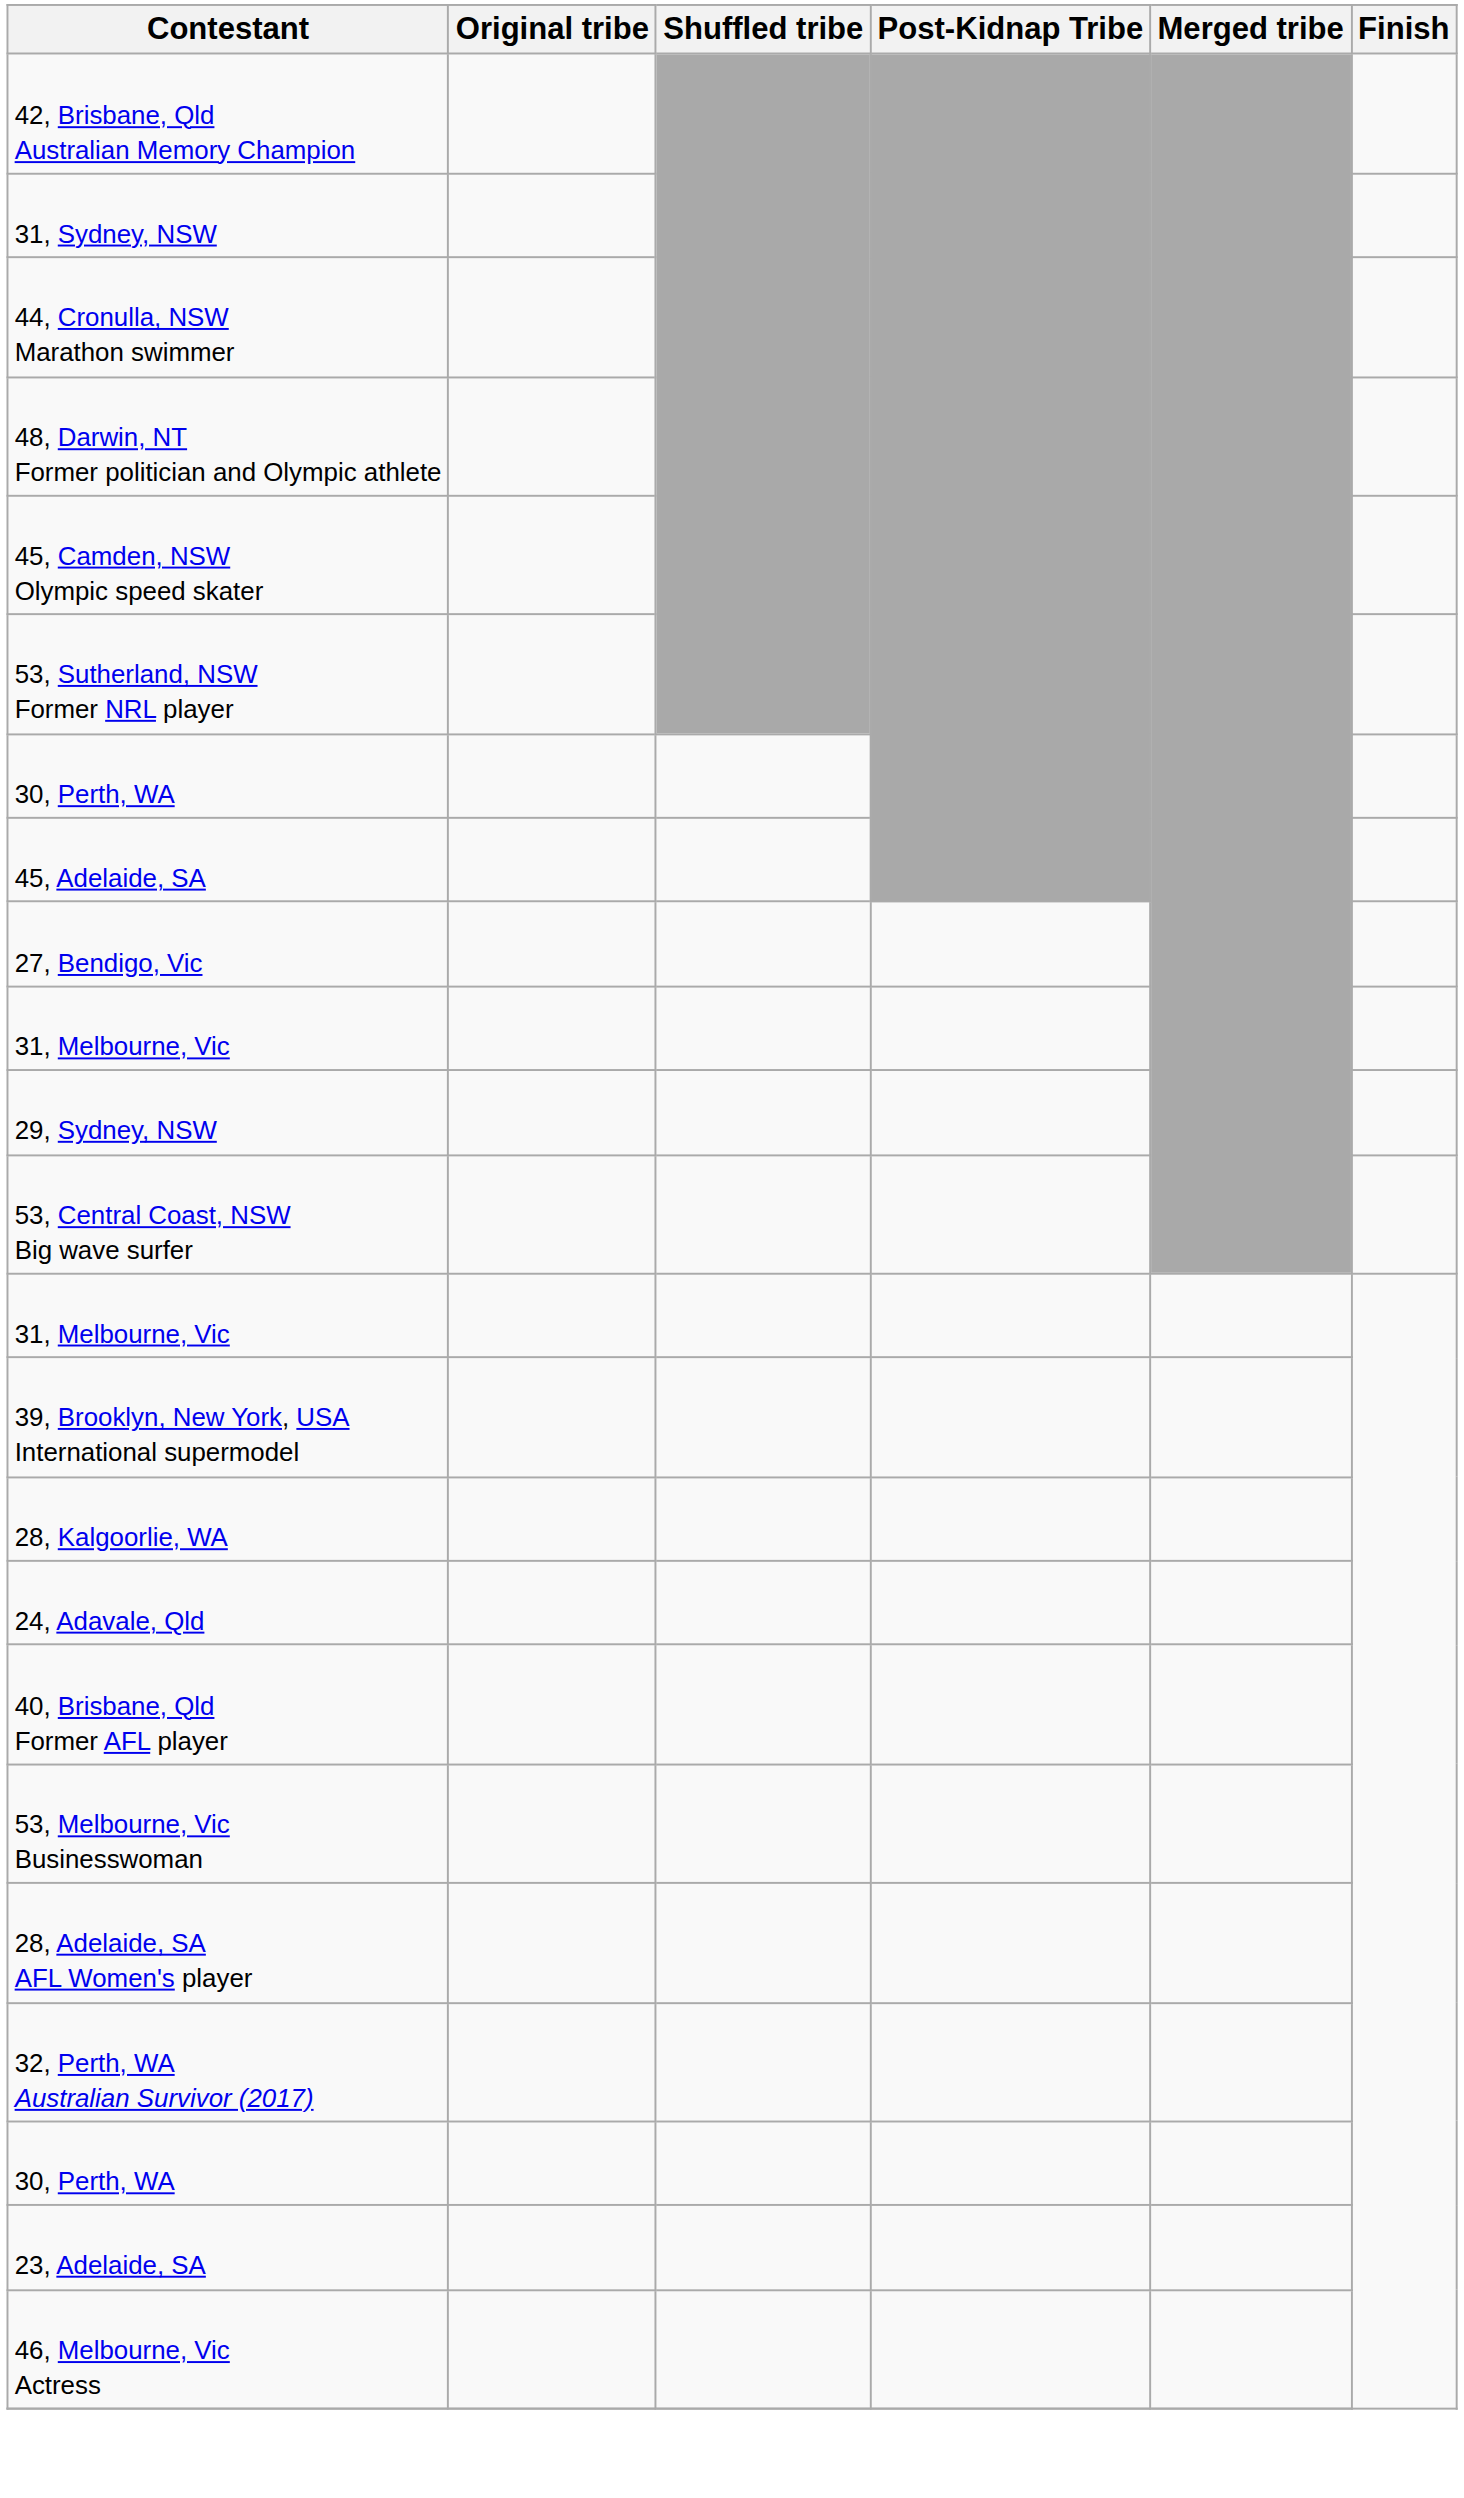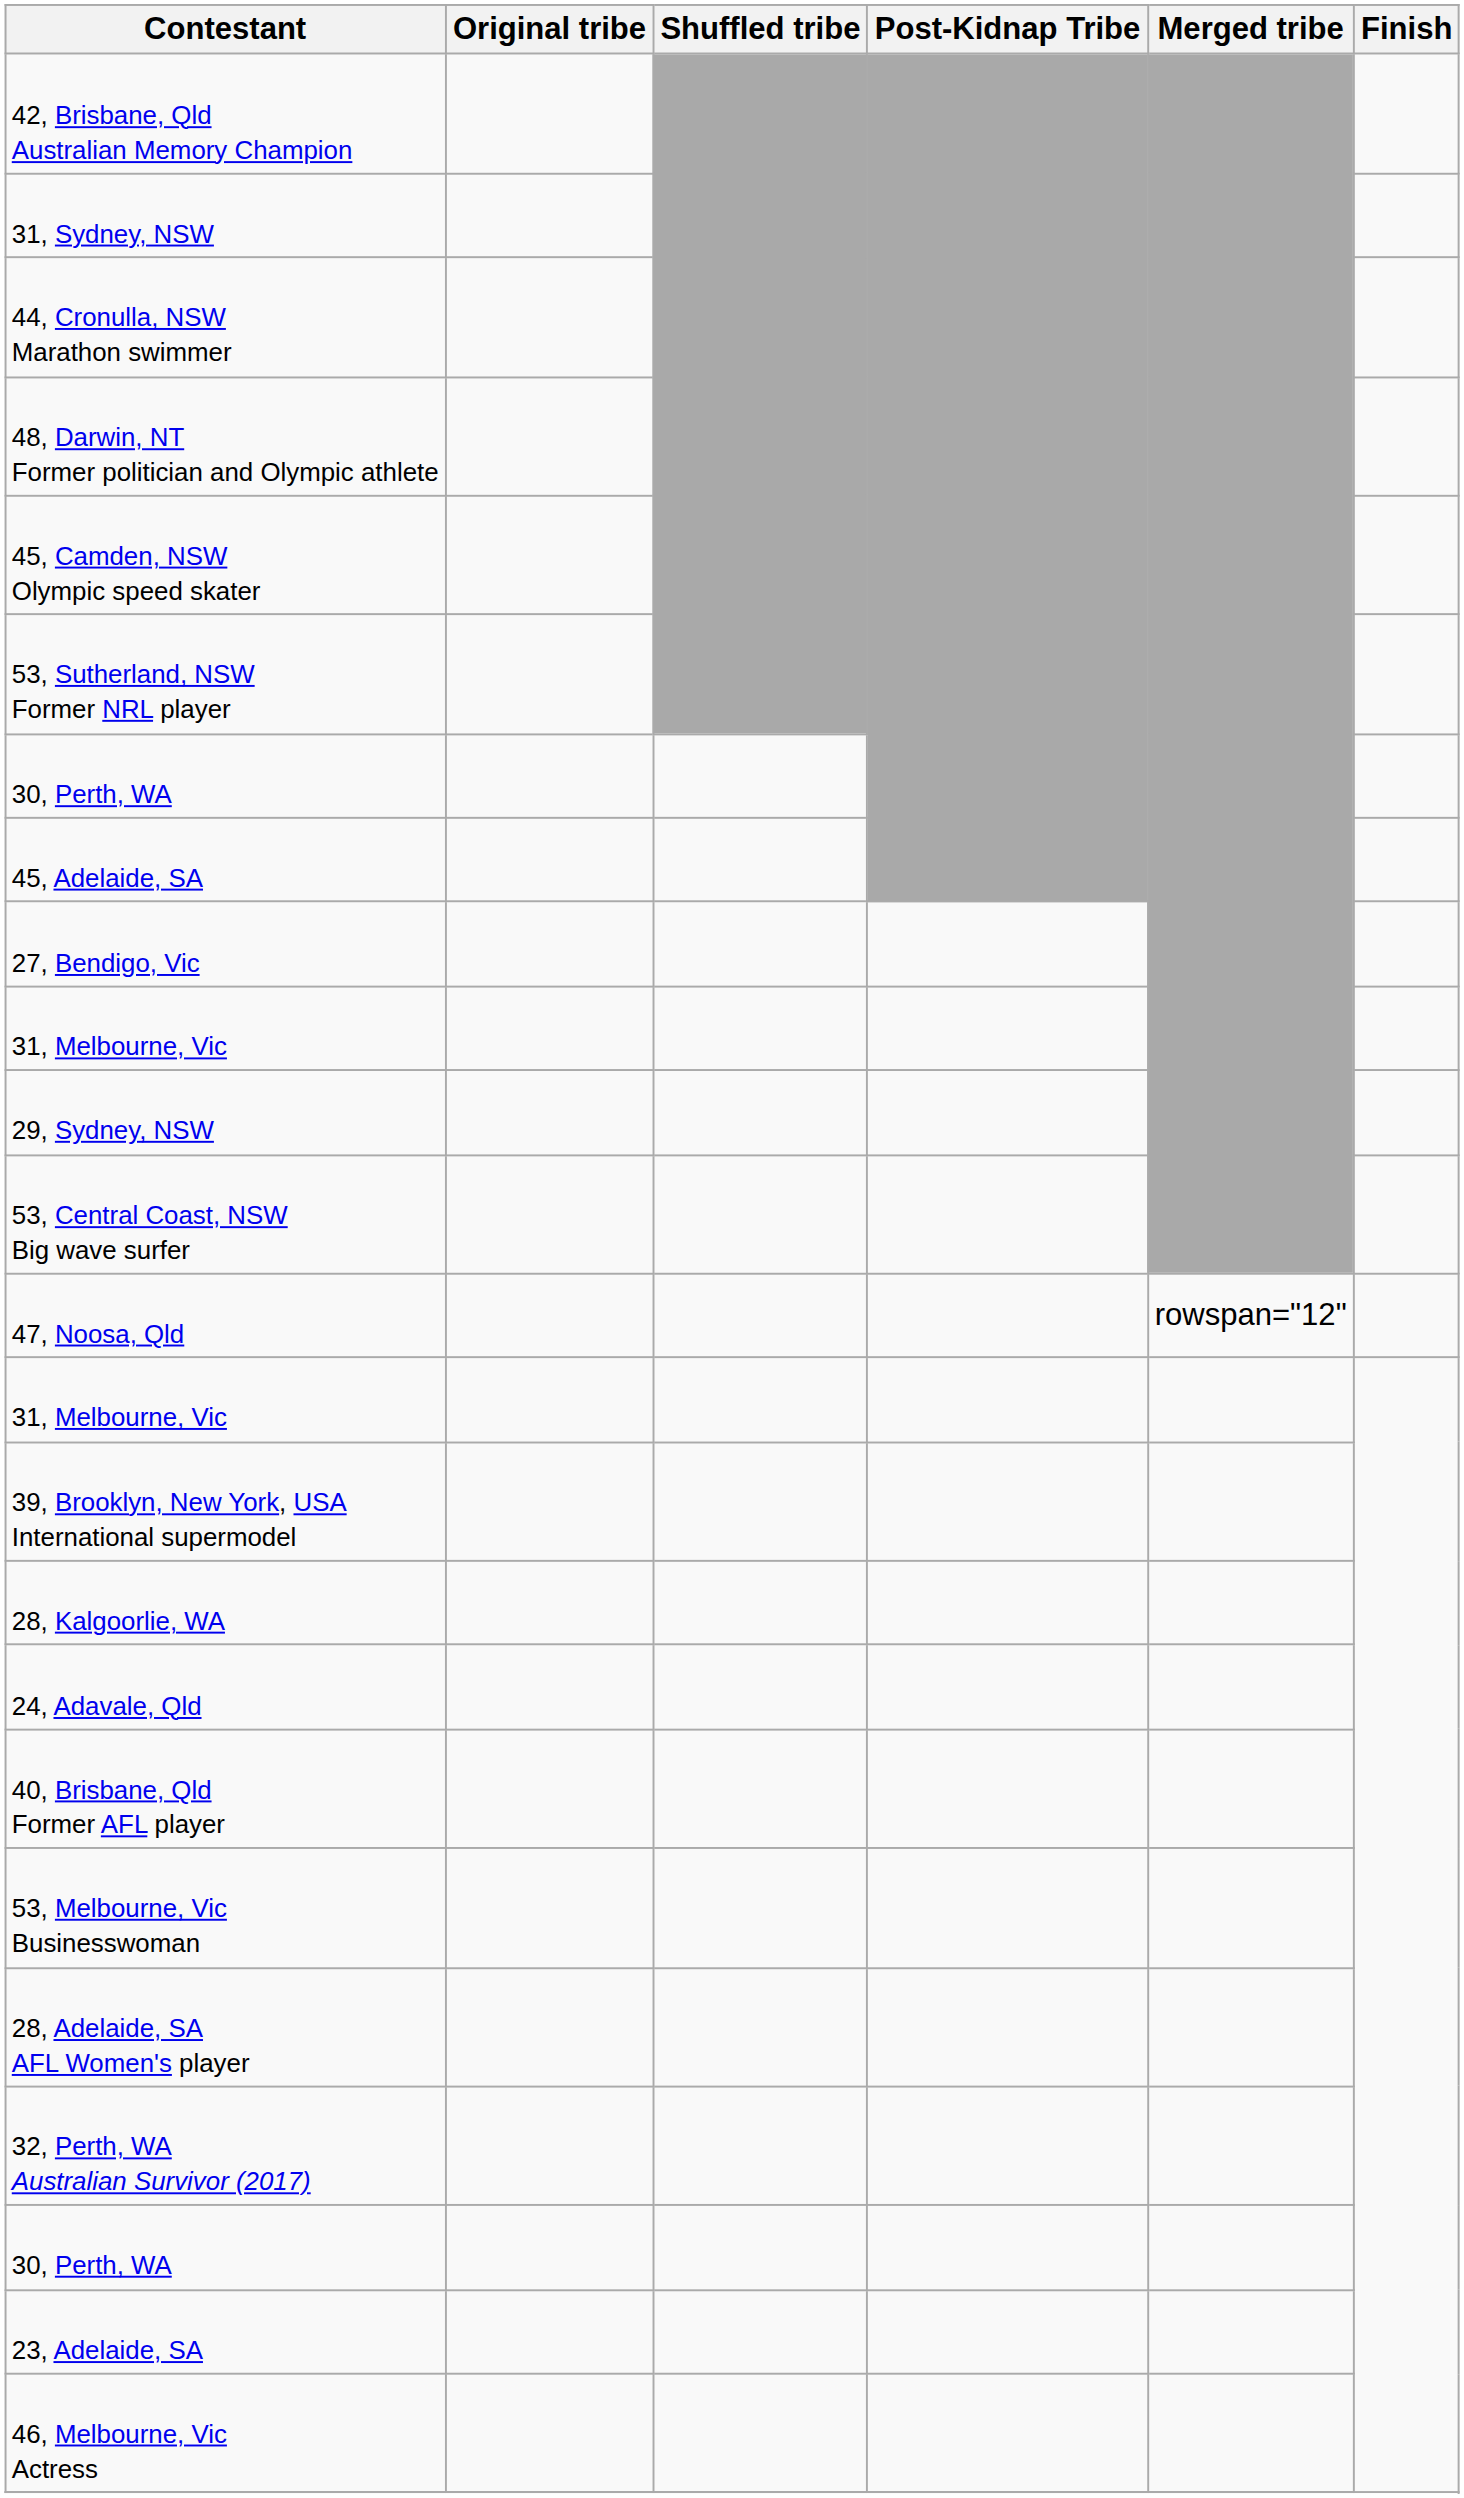+ row: (98, 1334)
